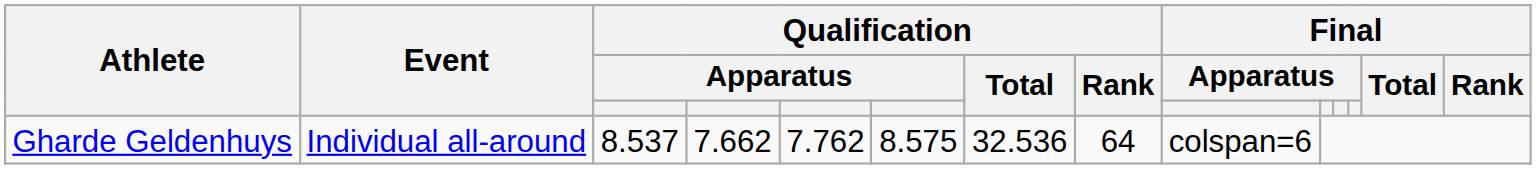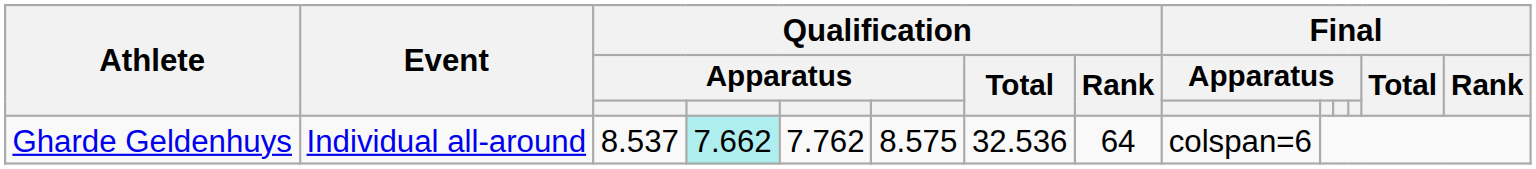(733, 140) no background -> (733, 140) paleturquoise background
